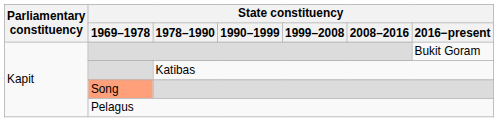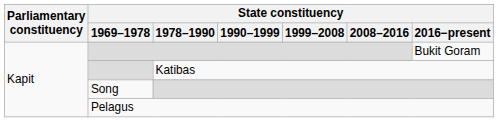(105, 88) lightsalmon background -> (105, 88) no background
